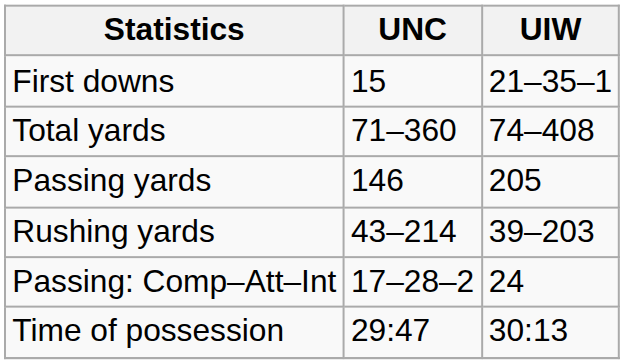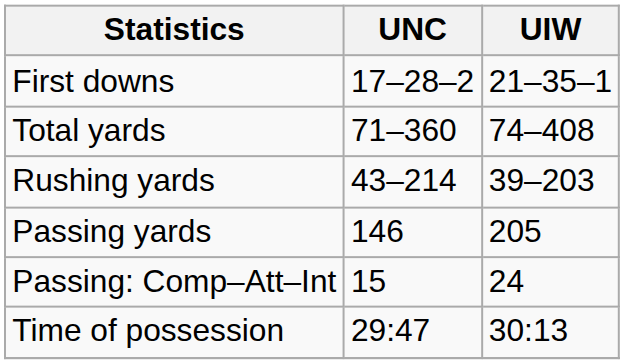(369, 80) 15 -> (413, 80) 17–28–2
rows swapped: (114, 231) <-> (112, 181)
(413, 281) 17–28–2 -> (369, 281) 15
